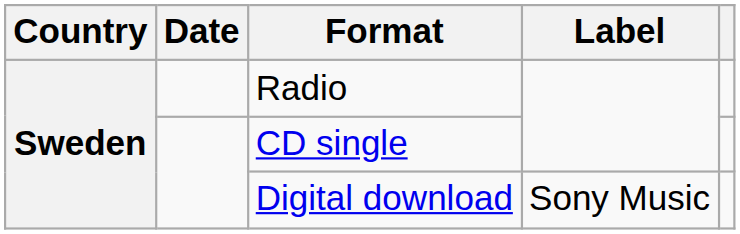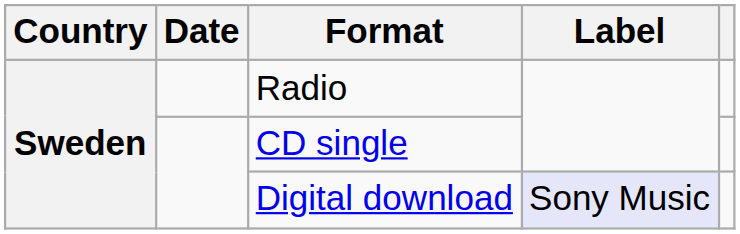(620, 198) no background -> (620, 198) lavender background
